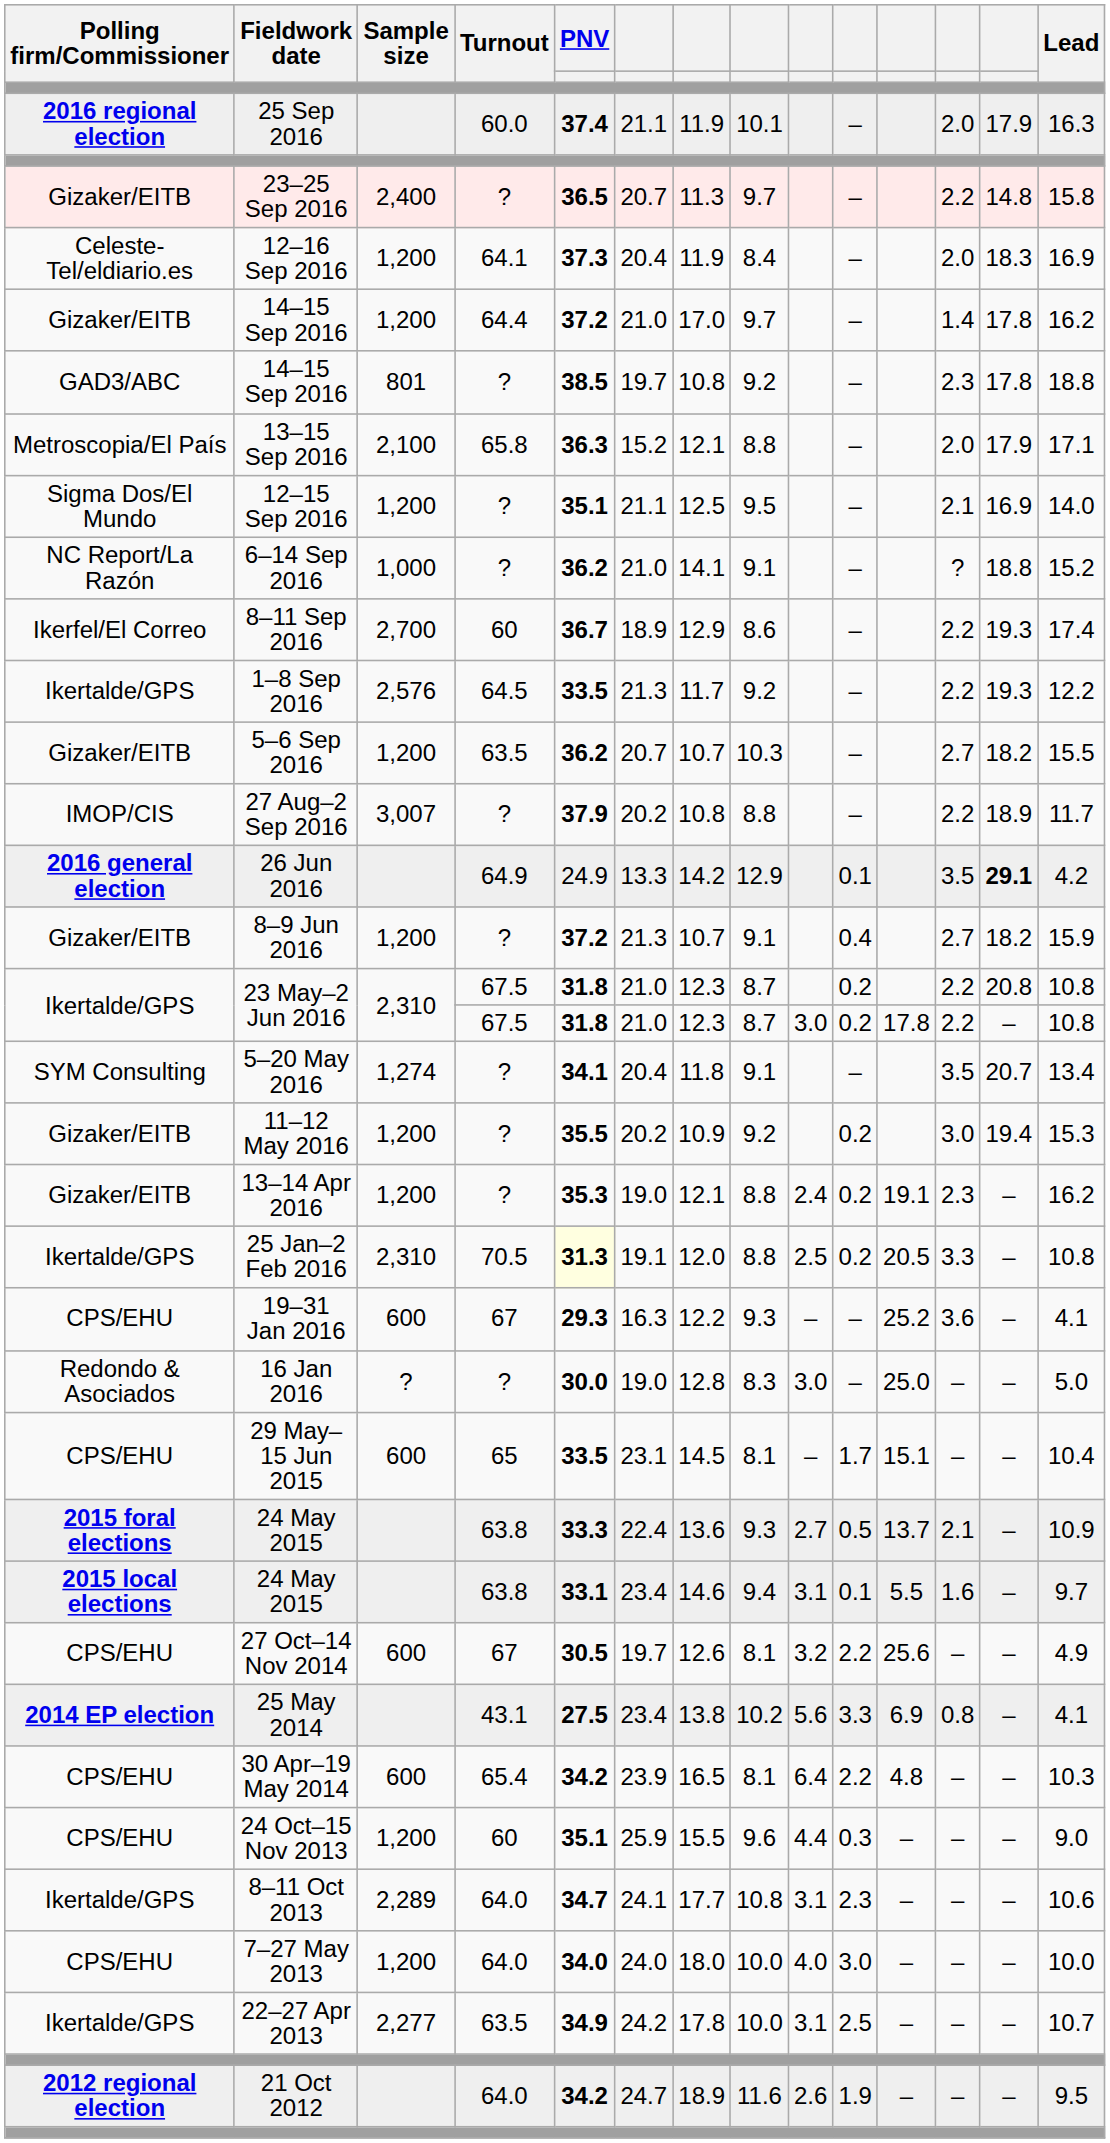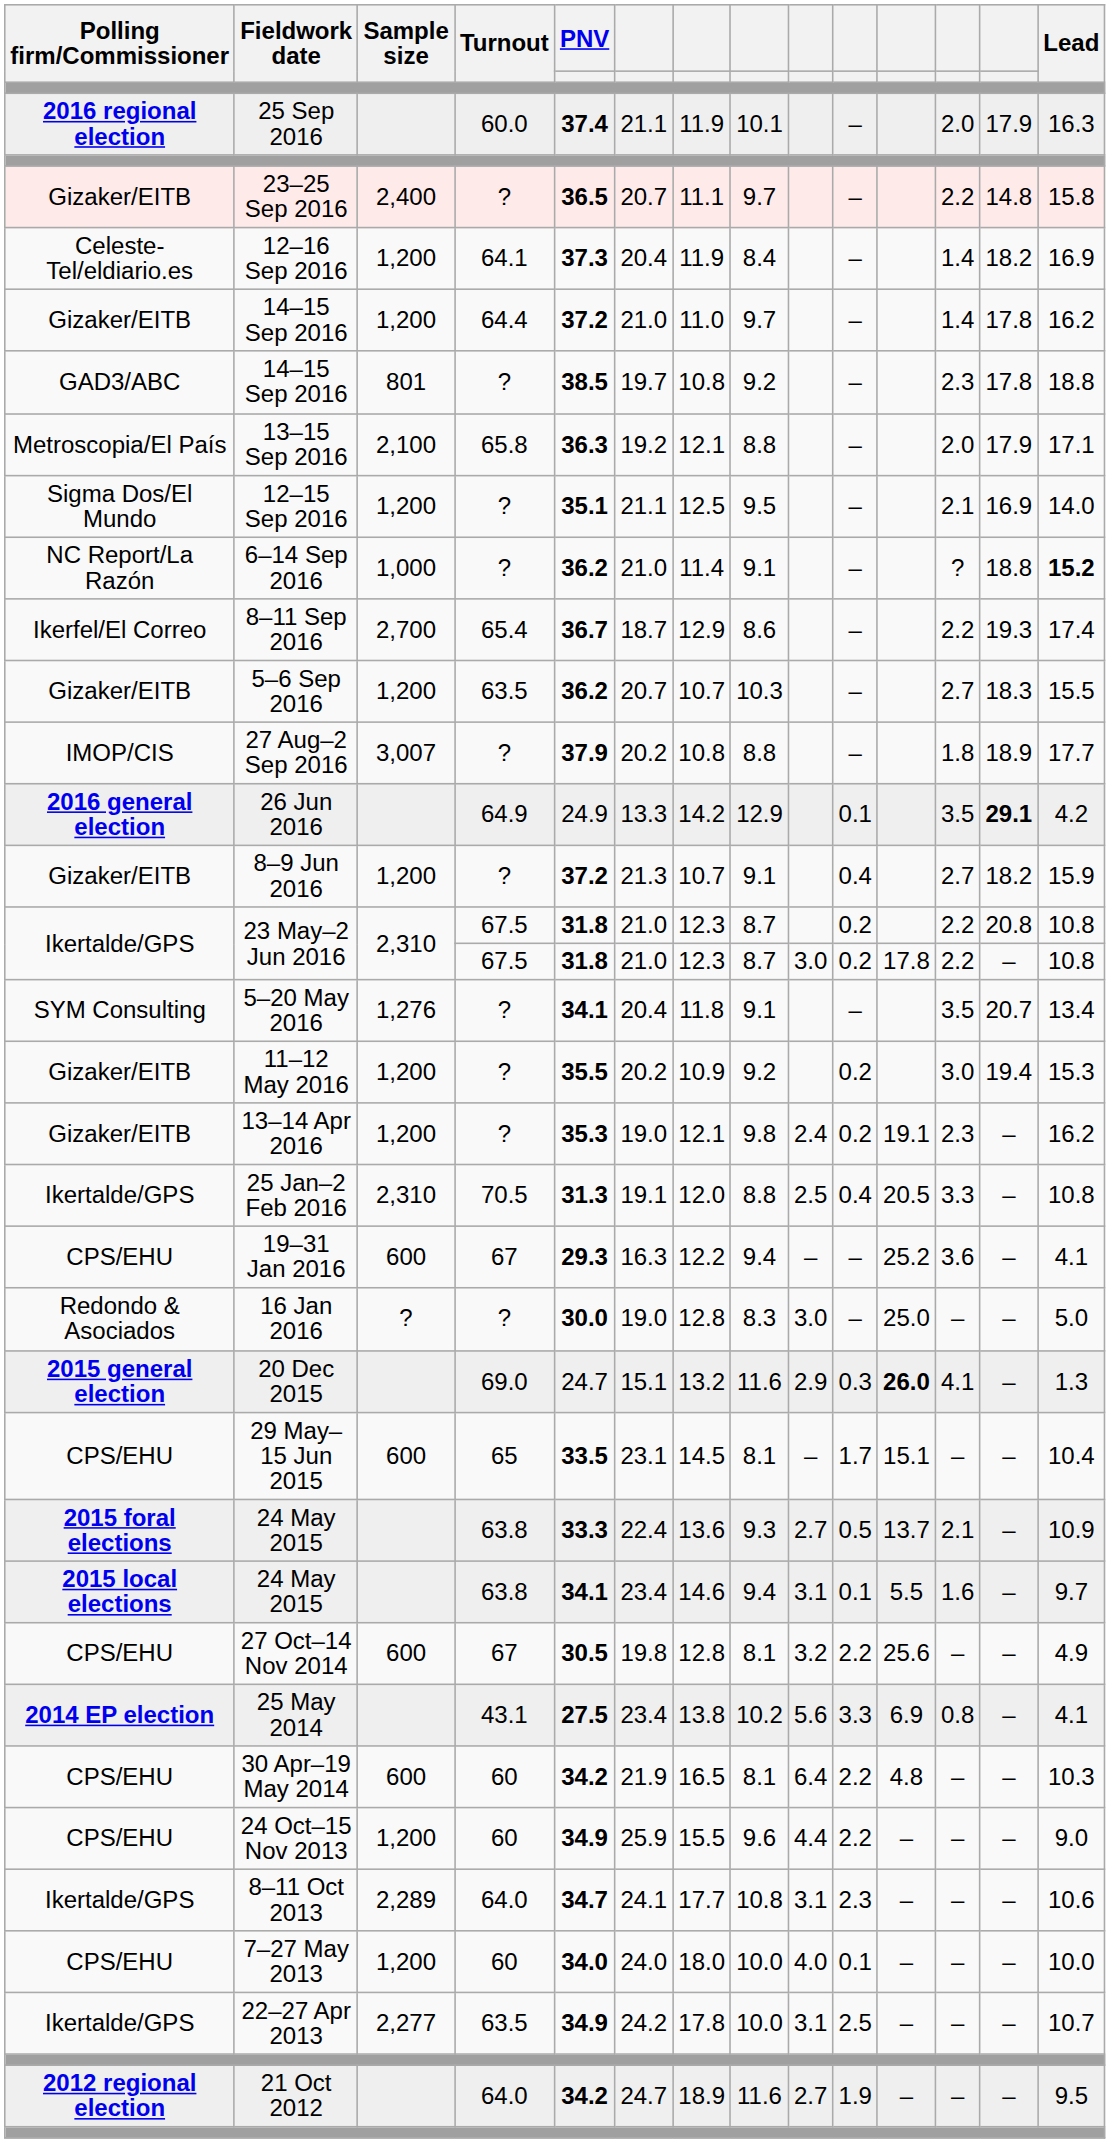(702, 197) 11.3 -> (702, 197) 11.1
(958, 258) 2.0 -> (958, 258) 1.4
(1009, 258) 18.3 -> (1009, 258) 18.2
(702, 320) 17.0 -> (702, 320) 11.0
(644, 443) 15.2 -> (644, 443) 19.2
(702, 567) 14.1 -> (702, 567) 11.4
(1071, 567) normal -> (1071, 567) bold
(504, 629) 60 -> (504, 629) 65.4
(644, 629) 18.9 -> (644, 629) 18.7
- row: (120, 690)
(1009, 752) 18.2 -> (1009, 690) 18.3
(958, 814) 2.2 -> (958, 752) 1.8
(1071, 814) 11.7 -> (1071, 752) 17.7
(406, 1072) 1,274 -> (406, 1010) 1,276
(760, 1195) 8.8 -> (760, 1134) 9.8
(585, 1257) lightyellow background -> (585, 1195) no background
(855, 1257) 0.2 -> (855, 1195) 0.4
(760, 1319) 9.3 -> (760, 1257) 9.4
+ row: (120, 1380)
(585, 1591) 33.1 -> (585, 1591) 34.1
(644, 1653) 19.7 -> (644, 1653) 19.8
(702, 1653) 12.6 -> (702, 1653) 12.8
(504, 1776) 65.4 -> (504, 1776) 60
(644, 1776) 23.9 -> (644, 1776) 21.9
(585, 1838) 35.1 -> (585, 1838) 34.9
(855, 1838) 0.3 -> (855, 1838) 2.2
(504, 1961) 64.0 -> (504, 1961) 60
(855, 1961) 3.0 -> (855, 1961) 0.1
(811, 2096) 2.6 -> (811, 2096) 2.7
